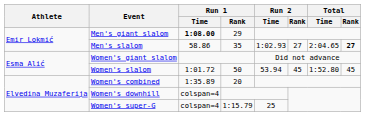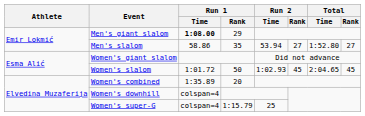(271, 45) 1:02.93 -> (271, 45) 53.94
(324, 45) 2:04.65 -> (324, 45) 1:52.80
(351, 45) bold -> (351, 45) normal
(271, 69) 53.94 -> (271, 69) 1:02.93
(324, 69) 1:52.80 -> (324, 69) 2:04.65
